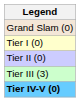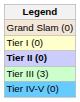(26, 58) normal -> (27, 58) bold
(33, 89) bold -> (33, 89) normal
